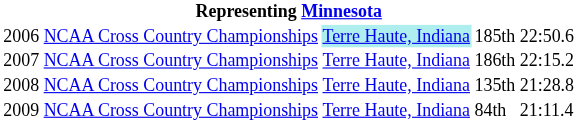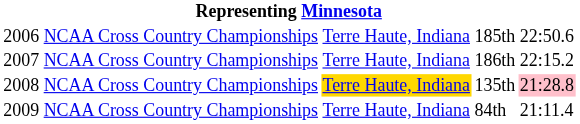(396, 36) paleturquoise background -> (396, 36) no background
(396, 85) no background -> (396, 85) gold background
(547, 85) no background -> (547, 85) pink background
